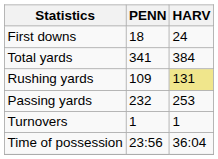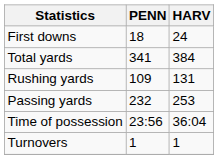(184, 79) khaki background -> (184, 79) no background
rows swapped: (38, 122) <-> (65, 143)
